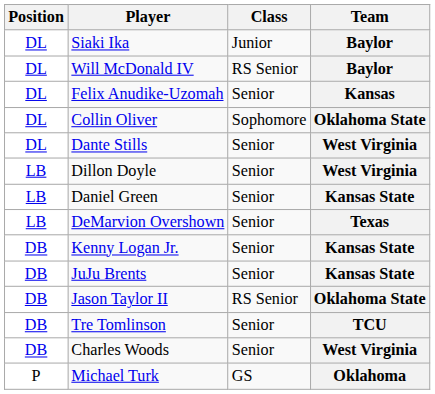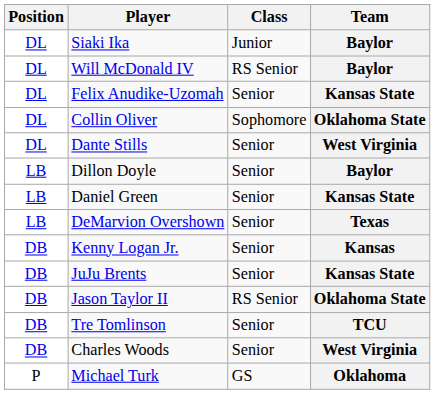(370, 94) Kansas -> (370, 94) Kansas State
(370, 171) West Virginia -> (370, 171) Baylor
(370, 247) Kansas State -> (370, 247) Kansas
